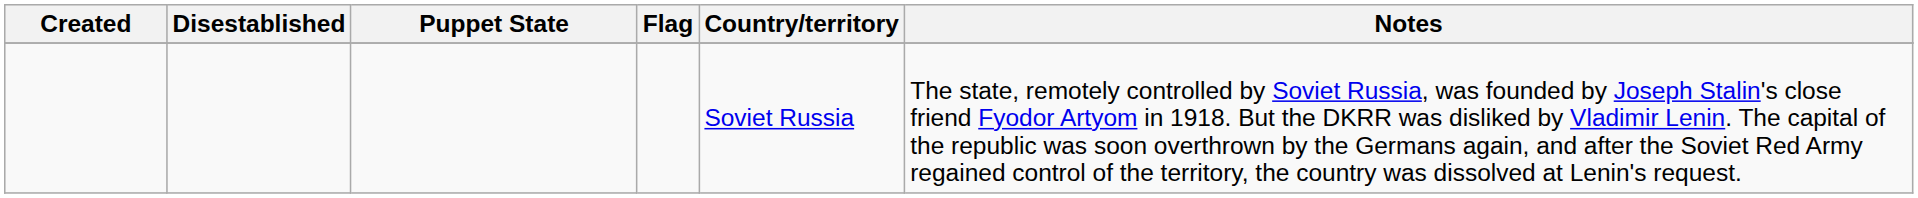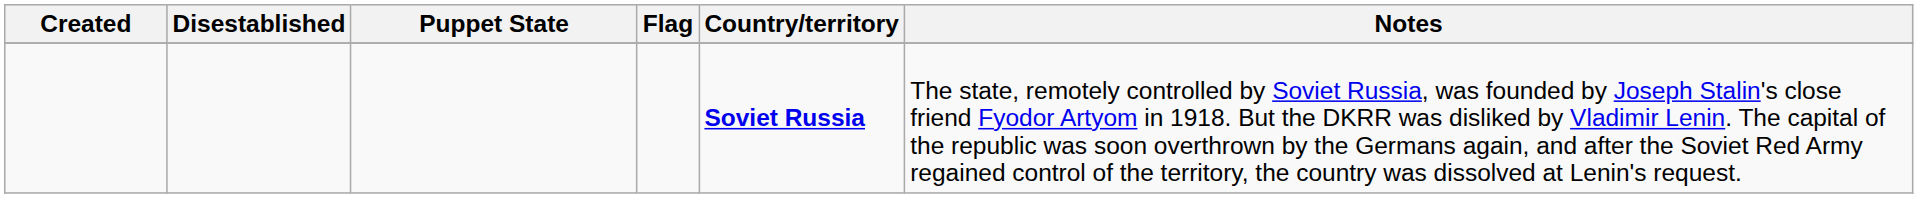(779, 117) normal -> (785, 117) bold
